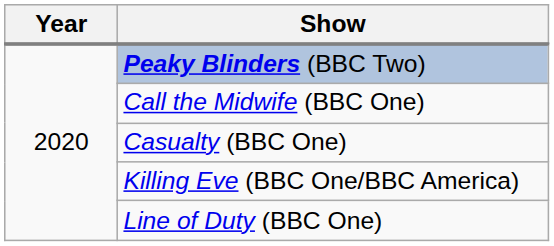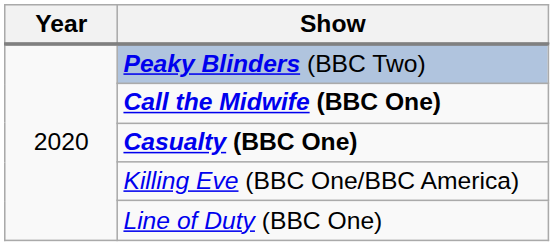(274, 102) normal -> (282, 102) bold
(235, 142) normal -> (241, 142) bold
